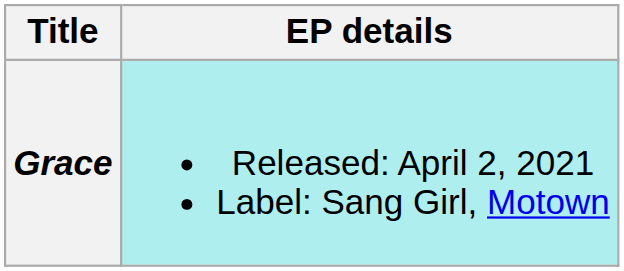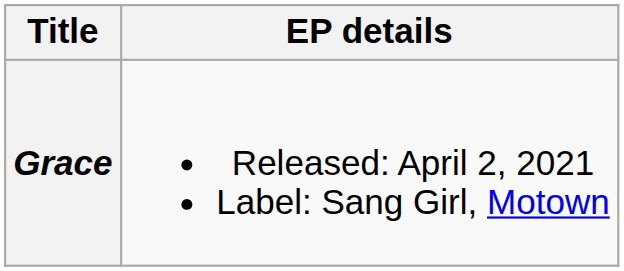(369, 183) paleturquoise background -> (369, 183) no background
